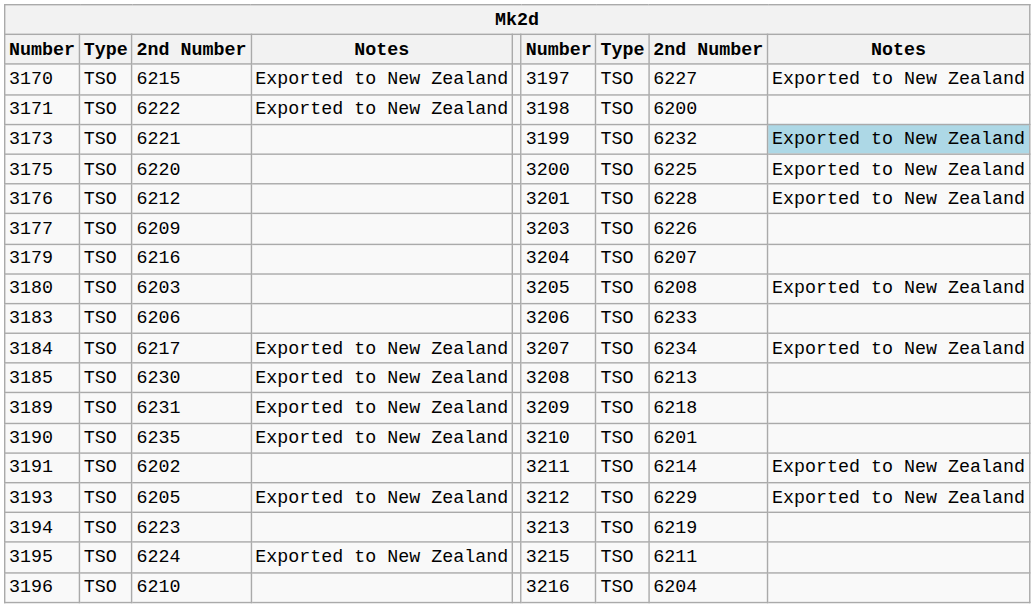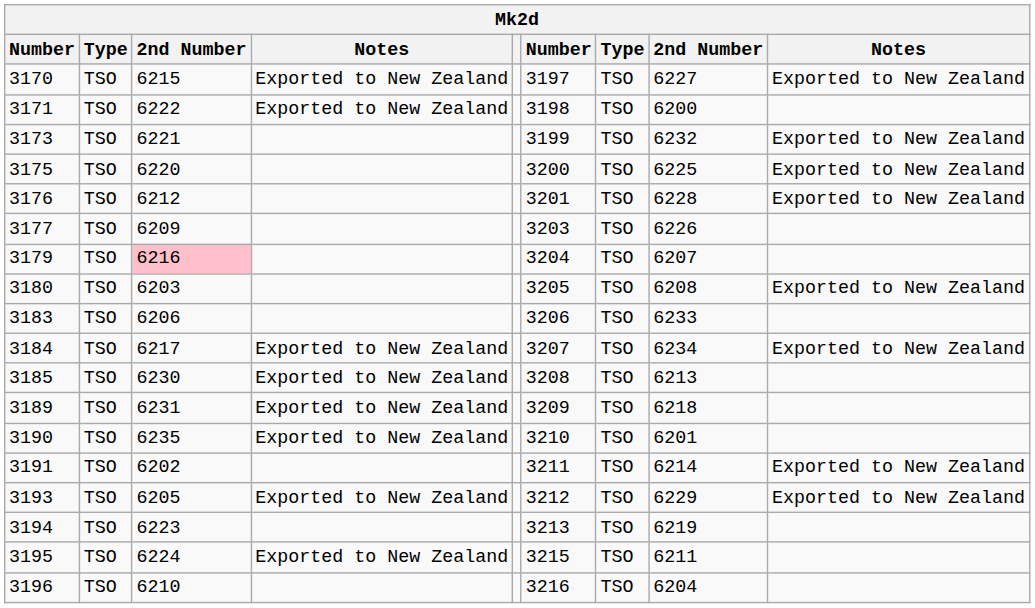(898, 139) lightblue background -> (898, 139) no background
(159, 259) no background -> (159, 259) pink background
